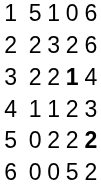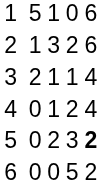(35, 45) 2 -> (35, 45) 1
(54, 77) 2 -> (54, 77) 1
(72, 77) bold -> (72, 77) normal
(35, 109) 1 -> (35, 109) 0
(91, 109) 3 -> (91, 109) 4
(72, 140) 2 -> (72, 140) 3
